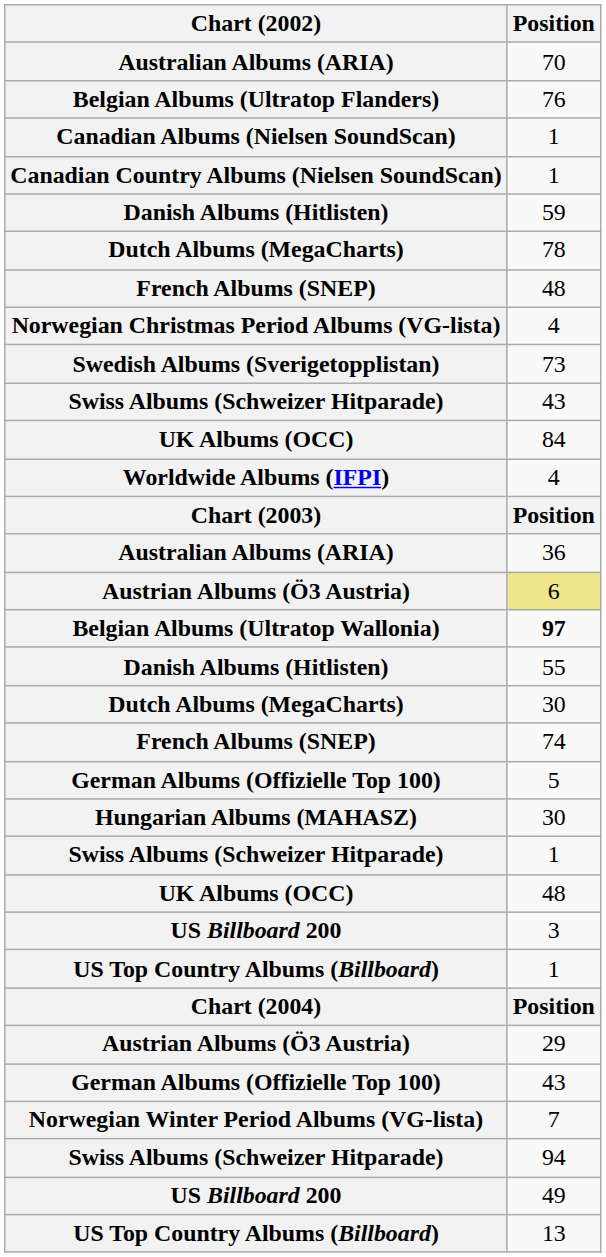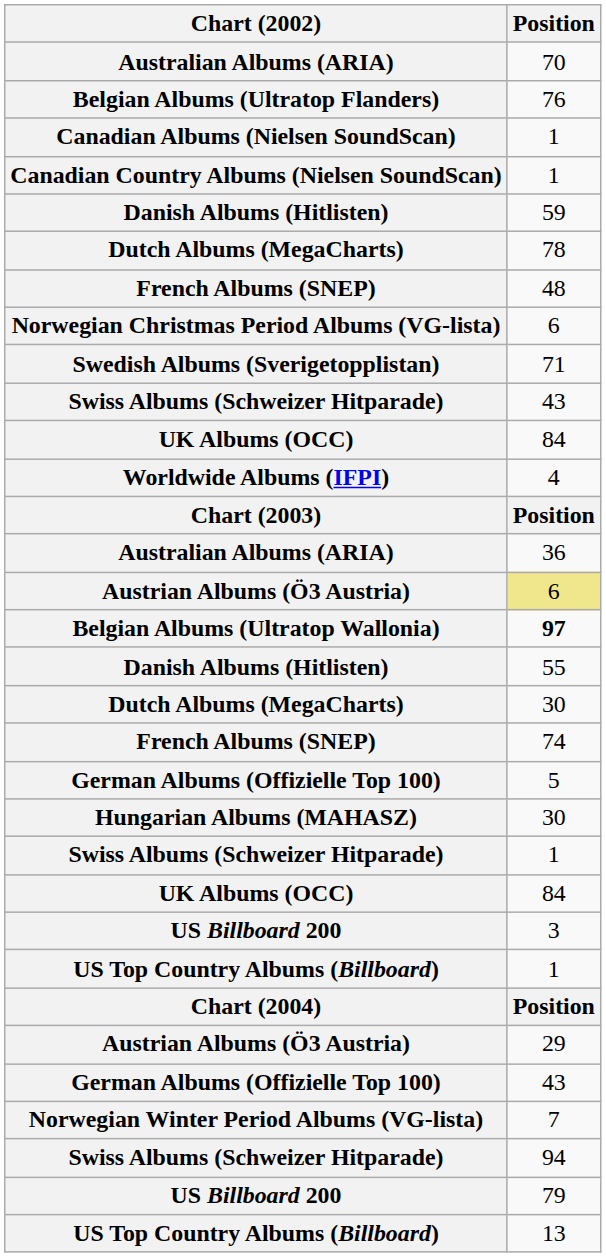(554, 325) 4 -> (554, 325) 6
(554, 363) 73 -> (554, 363) 71
(554, 893) 48 -> (554, 893) 84
(554, 1195) 49 -> (554, 1195) 79
